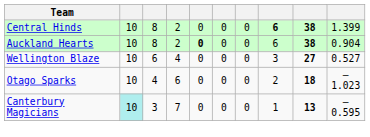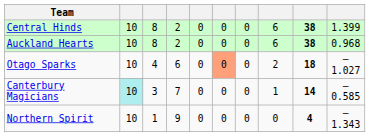(276, 28) bold -> (276, 28) normal
(201, 44) bold -> (201, 44) normal
(346, 44) 0.904 -> (346, 44) 0.968
- row: (53, 59)
(224, 80) no background -> (224, 65) lightsalmon background
(346, 80) –1.023 -> (346, 65) –1.027
(310, 107) 13 -> (310, 92) 14
(346, 107) –0.595 -> (346, 92) –0.585
+ row: (50, 118)
